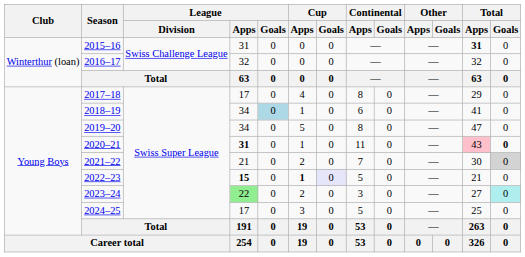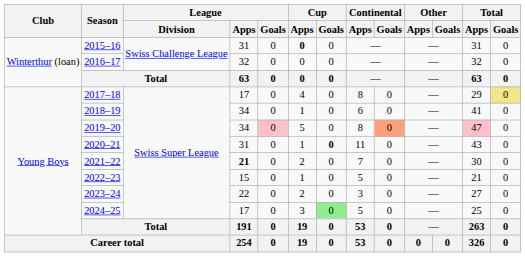(302, 45) normal -> (302, 45) bold
(477, 45) bold -> (477, 45) normal
(506, 95) no background -> (506, 95) khaki background
(273, 111) lightblue background -> (273, 111) no background
(273, 128) no background -> (273, 128) pink background
(389, 128) no background -> (389, 128) lightsalmon background
(477, 128) no background -> (477, 128) pink background
(244, 144) bold -> (244, 144) normal
(331, 144) normal -> (331, 144) bold
(477, 144) pink background -> (477, 144) no background
(506, 144) bold -> (506, 144) normal
(244, 161) normal -> (244, 161) bold
(506, 161) lightgrey background -> (506, 161) no background
(244, 177) bold -> (244, 177) normal
(302, 177) bold -> (302, 177) normal
(331, 177) lavender background -> (331, 177) no background
(244, 194) lightgreen background -> (244, 194) no background
(506, 194) paleturquoise background -> (506, 194) no background
(331, 210) no background -> (331, 210) lightgreen background
